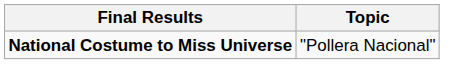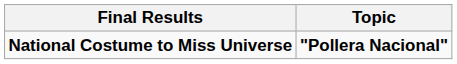(368, 44) normal -> (374, 44) bold
